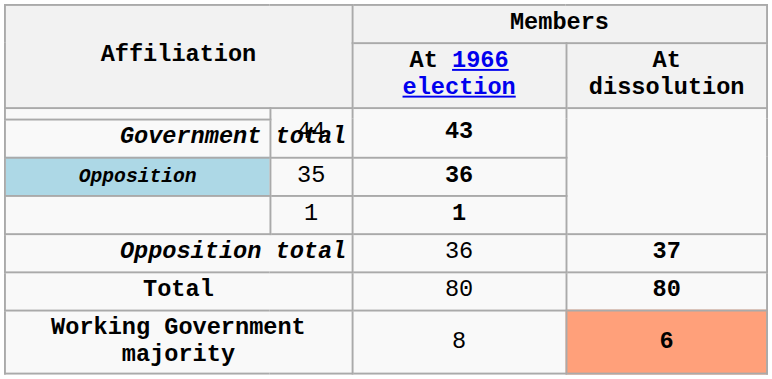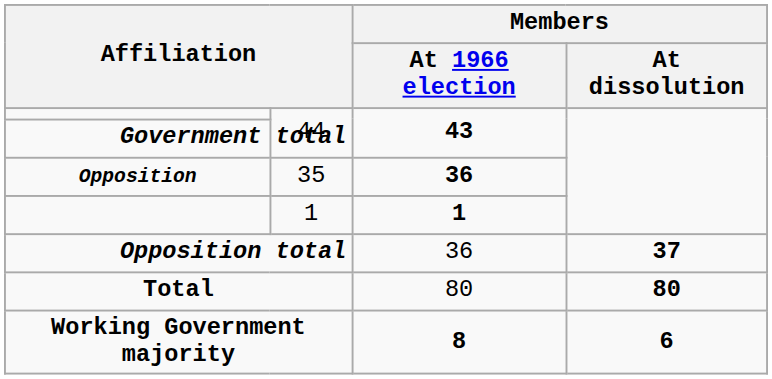(138, 177) lightblue background -> (138, 177) no background
(459, 342) normal -> (459, 342) bold
(667, 342) lightsalmon background -> (667, 342) no background
